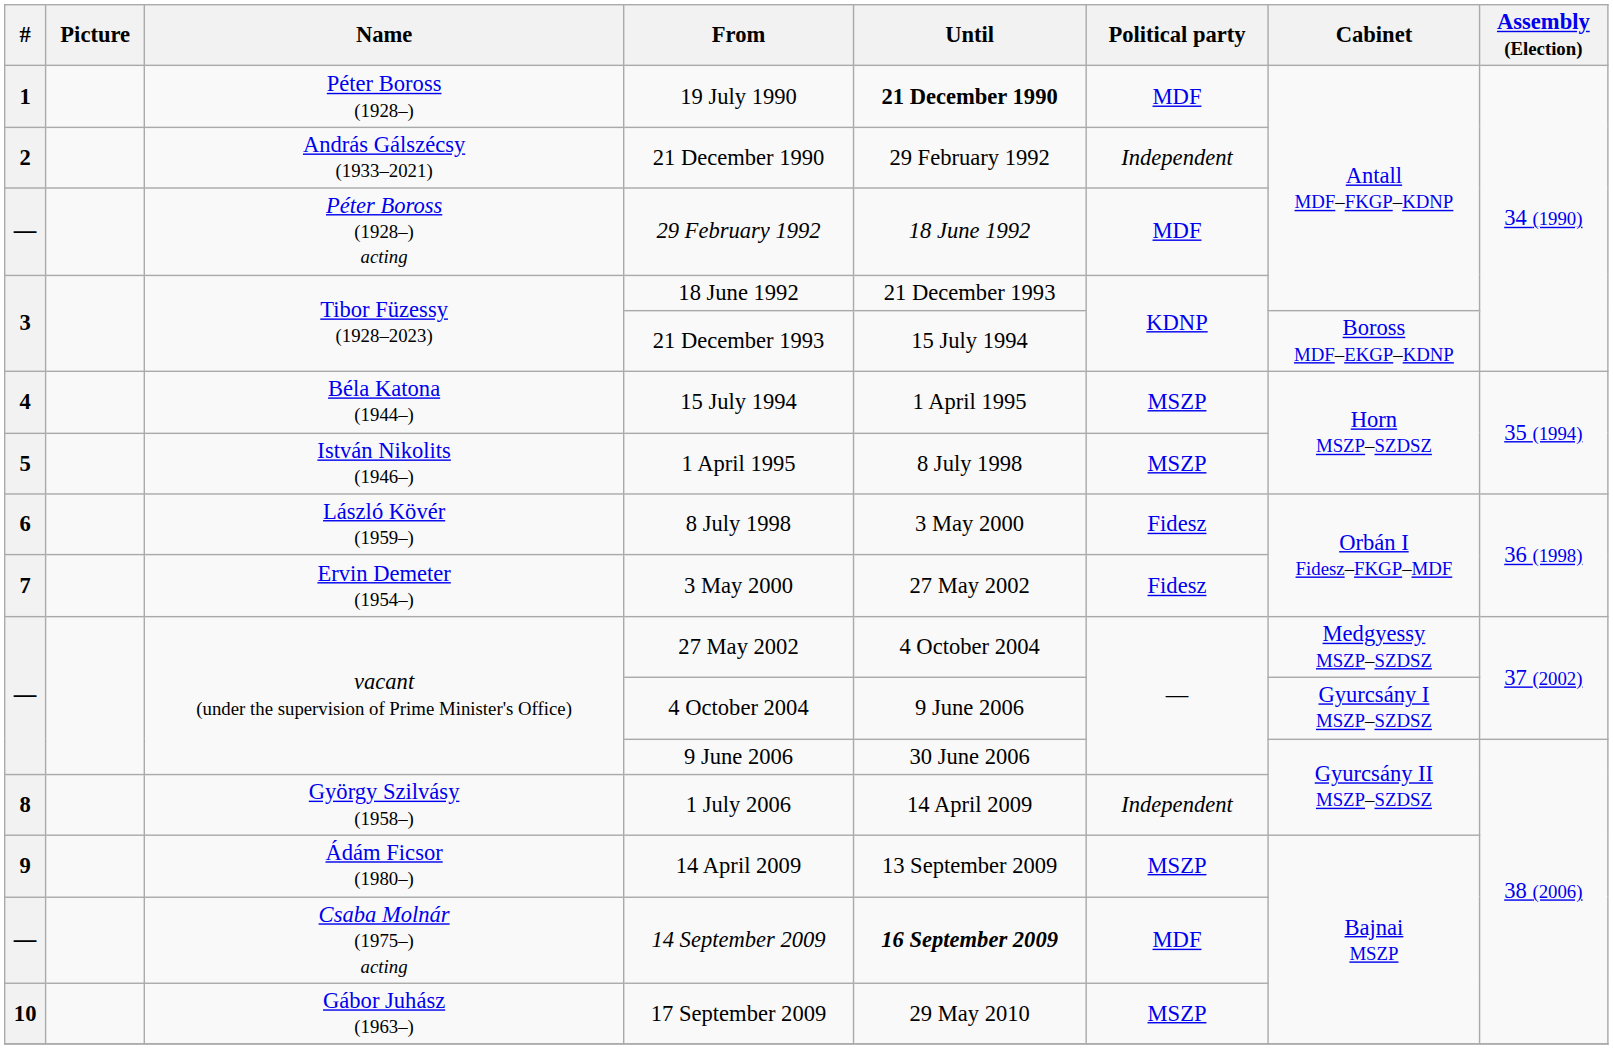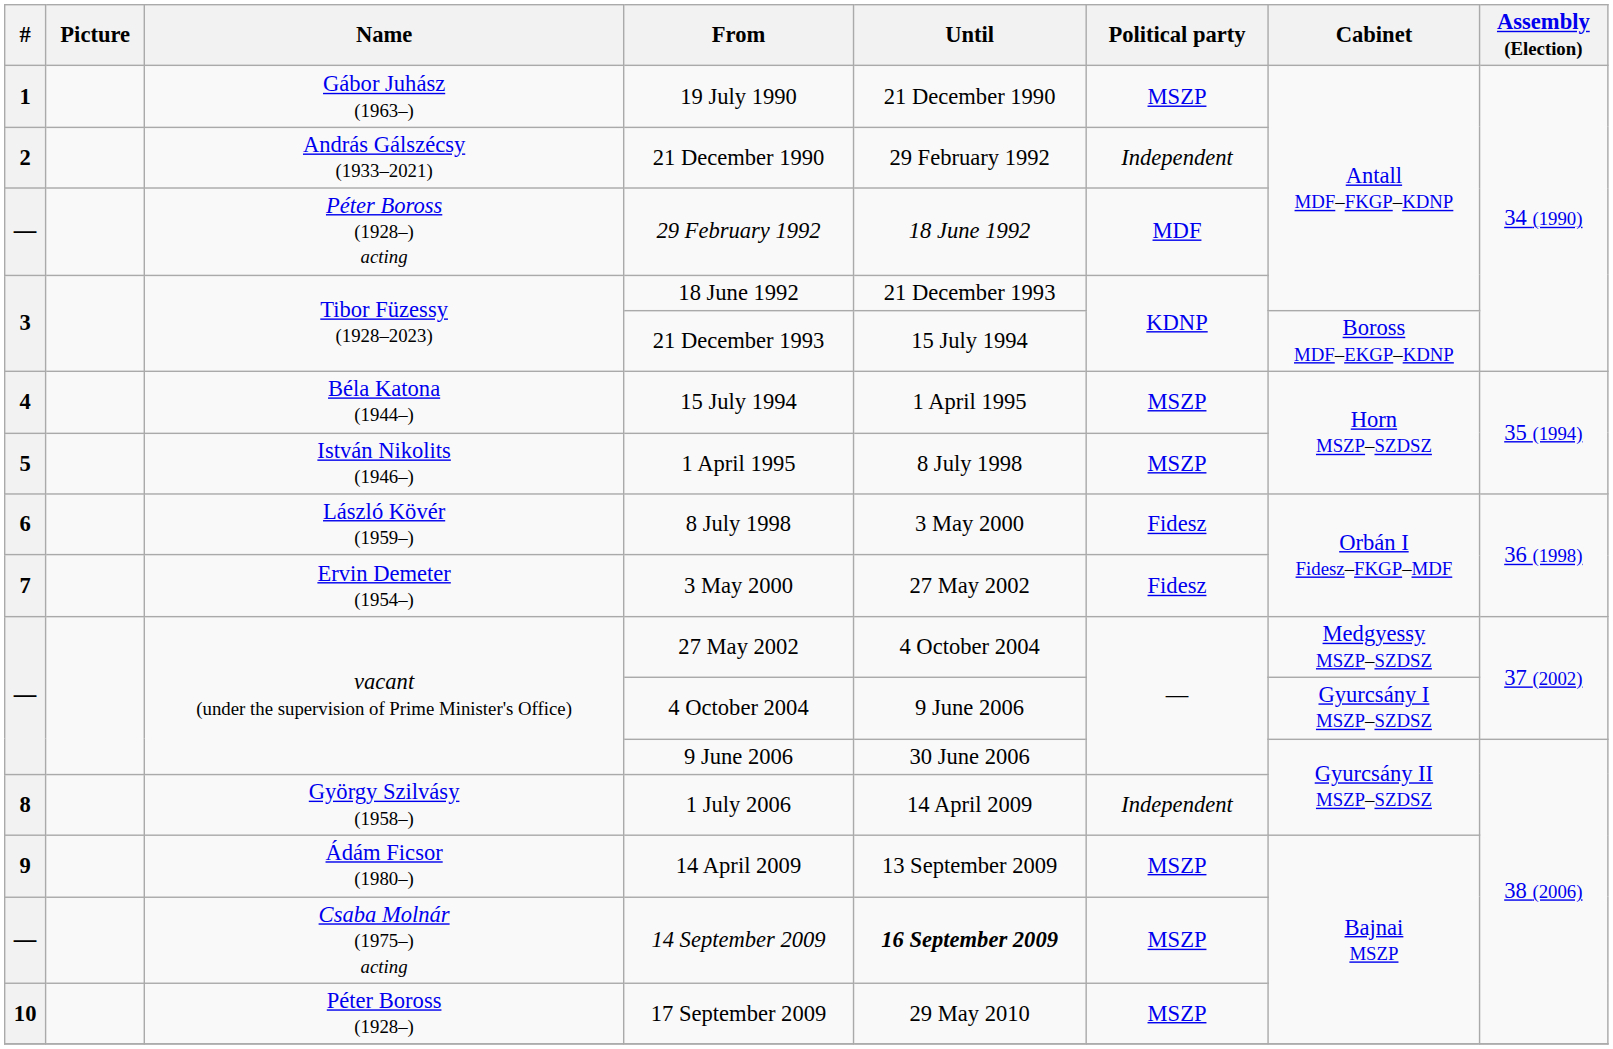(384, 96) Péter Boross (1928–) -> (384, 96) Gábor Juhász (1963–)
(970, 96) bold -> (970, 96) normal
(1177, 96) MDF -> (1177, 96) MSZP
(1177, 939) MDF -> (1177, 939) MSZP
(384, 1013) Gábor Juhász (1963–) -> (384, 1013) Péter Boross (1928–)
